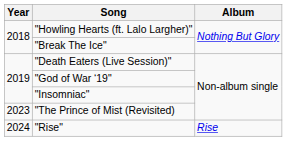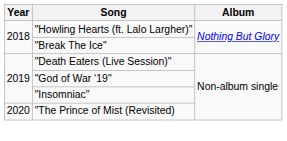(18, 111) 2023 -> (18, 111) 2020
- row: (49, 128)
